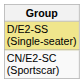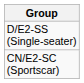(42, 36) khaki background -> (42, 36) no background
